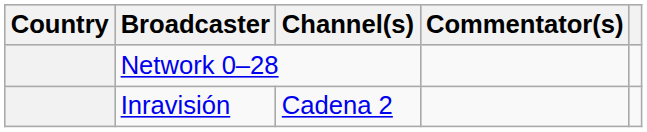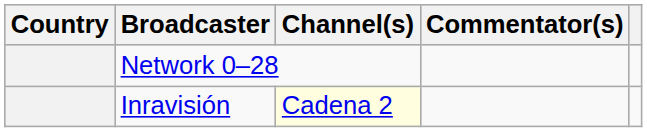(337, 106) no background -> (337, 106) lightyellow background
